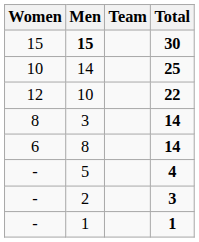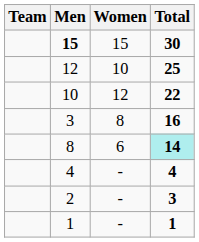columns swapped: (128, 17) <-> (35, 17)
(85, 69) 14 -> (70, 69) 12
(172, 120) 14 -> (172, 120) 16
(172, 146) no background -> (172, 146) paleturquoise background
(85, 172) 5 -> (70, 172) 4
